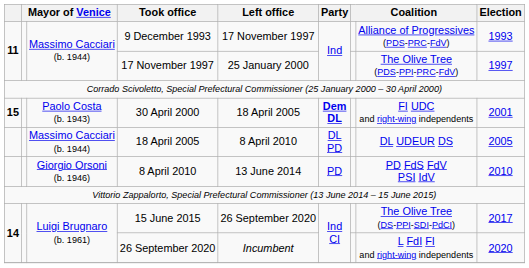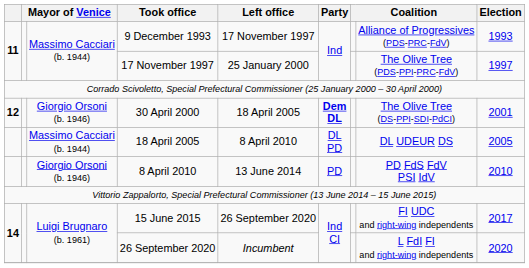(13, 112) 15 -> (13, 112) 12
(72, 112) Paolo Costa (b. 1943) -> (72, 112) Giorgio Orsoni (b. 1946)
(416, 112) FI UDC and right-wing independents -> (416, 112) The Olive Tree (DS-PPI-SDI-PdCI)
(416, 218) The Olive Tree (DS-PPI-SDI-PdCI) -> (416, 218) FI UDC and right-wing independents
